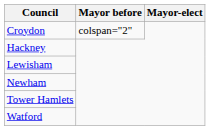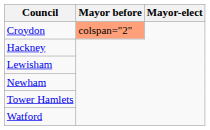(105, 30) no background -> (105, 30) lightsalmon background
